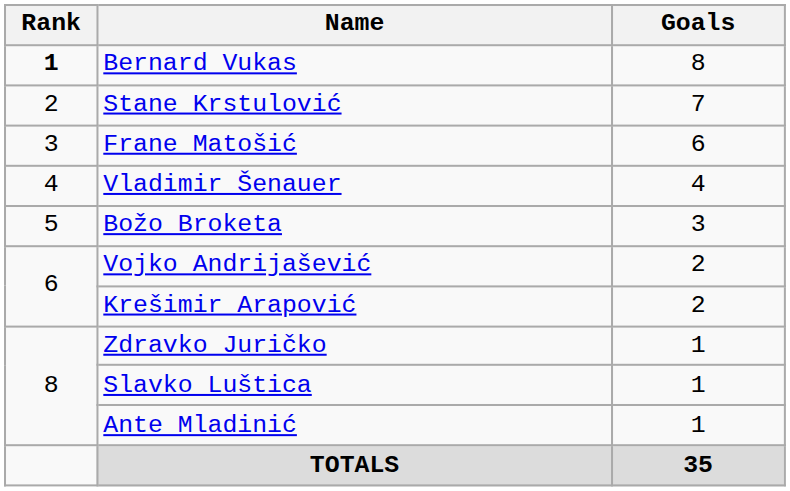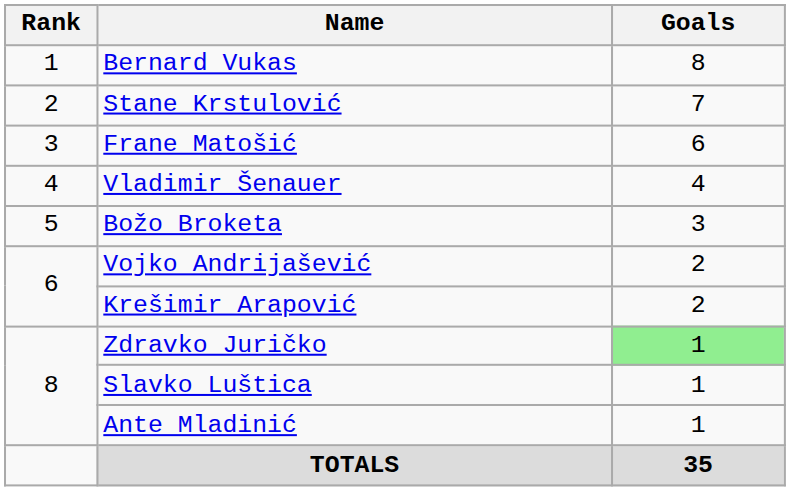(51, 65) bold -> (51, 65) normal
(698, 346) no background -> (698, 346) lightgreen background
